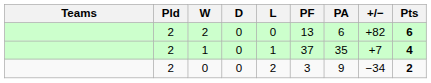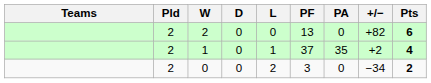(341, 31) 6 -> (341, 31) 0
(375, 50) +7 -> (375, 50) +2
(341, 68) 9 -> (341, 68) 0
